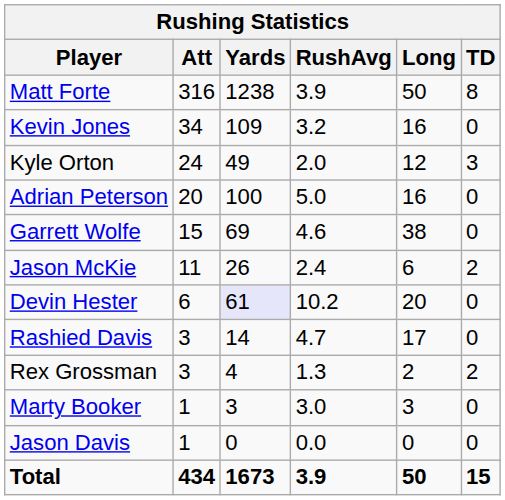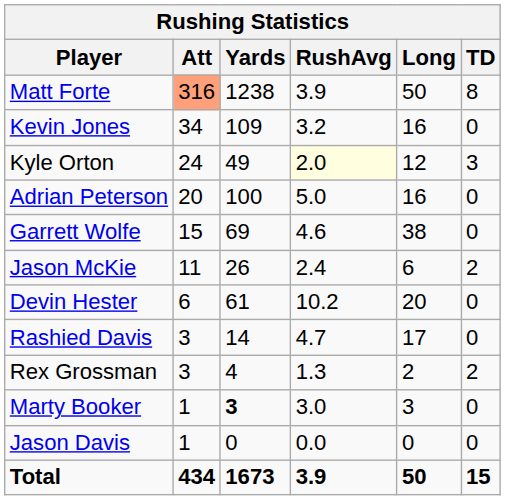(197, 92) no background -> (197, 92) lightsalmon background
(311, 162) no background -> (311, 162) lightyellow background
(238, 302) lavender background -> (238, 302) no background
(231, 407) normal -> (231, 407) bold
